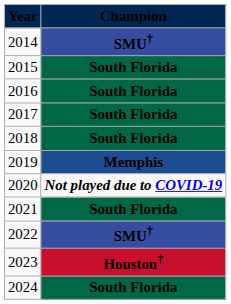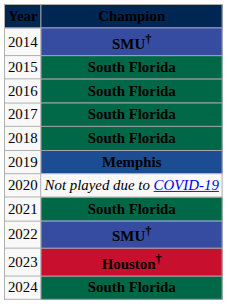(133, 185) bold -> (132, 185) normal
